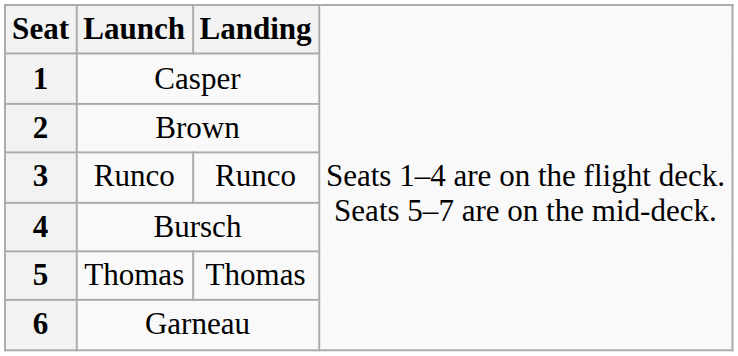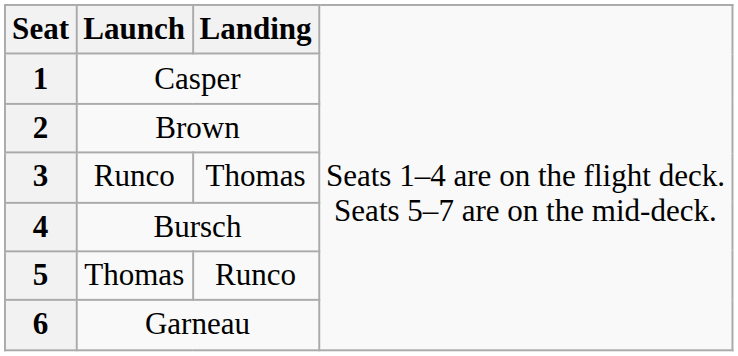(256, 176) Runco -> (255, 176) Thomas
(255, 275) Thomas -> (256, 275) Runco
